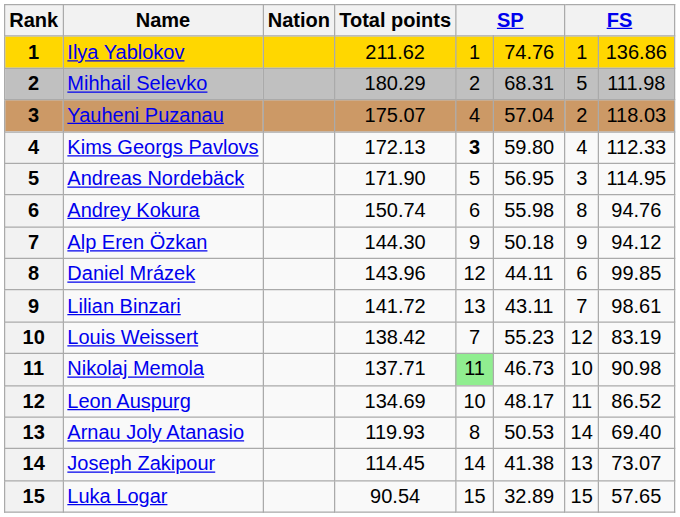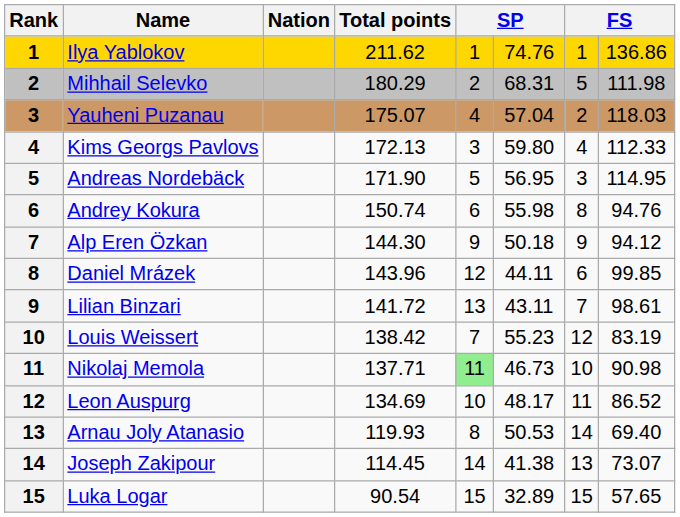(475, 147) bold -> (475, 147) normal
